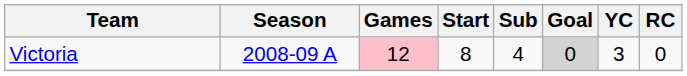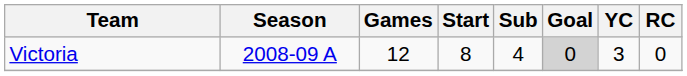(398, 53) pink background -> (398, 53) no background
